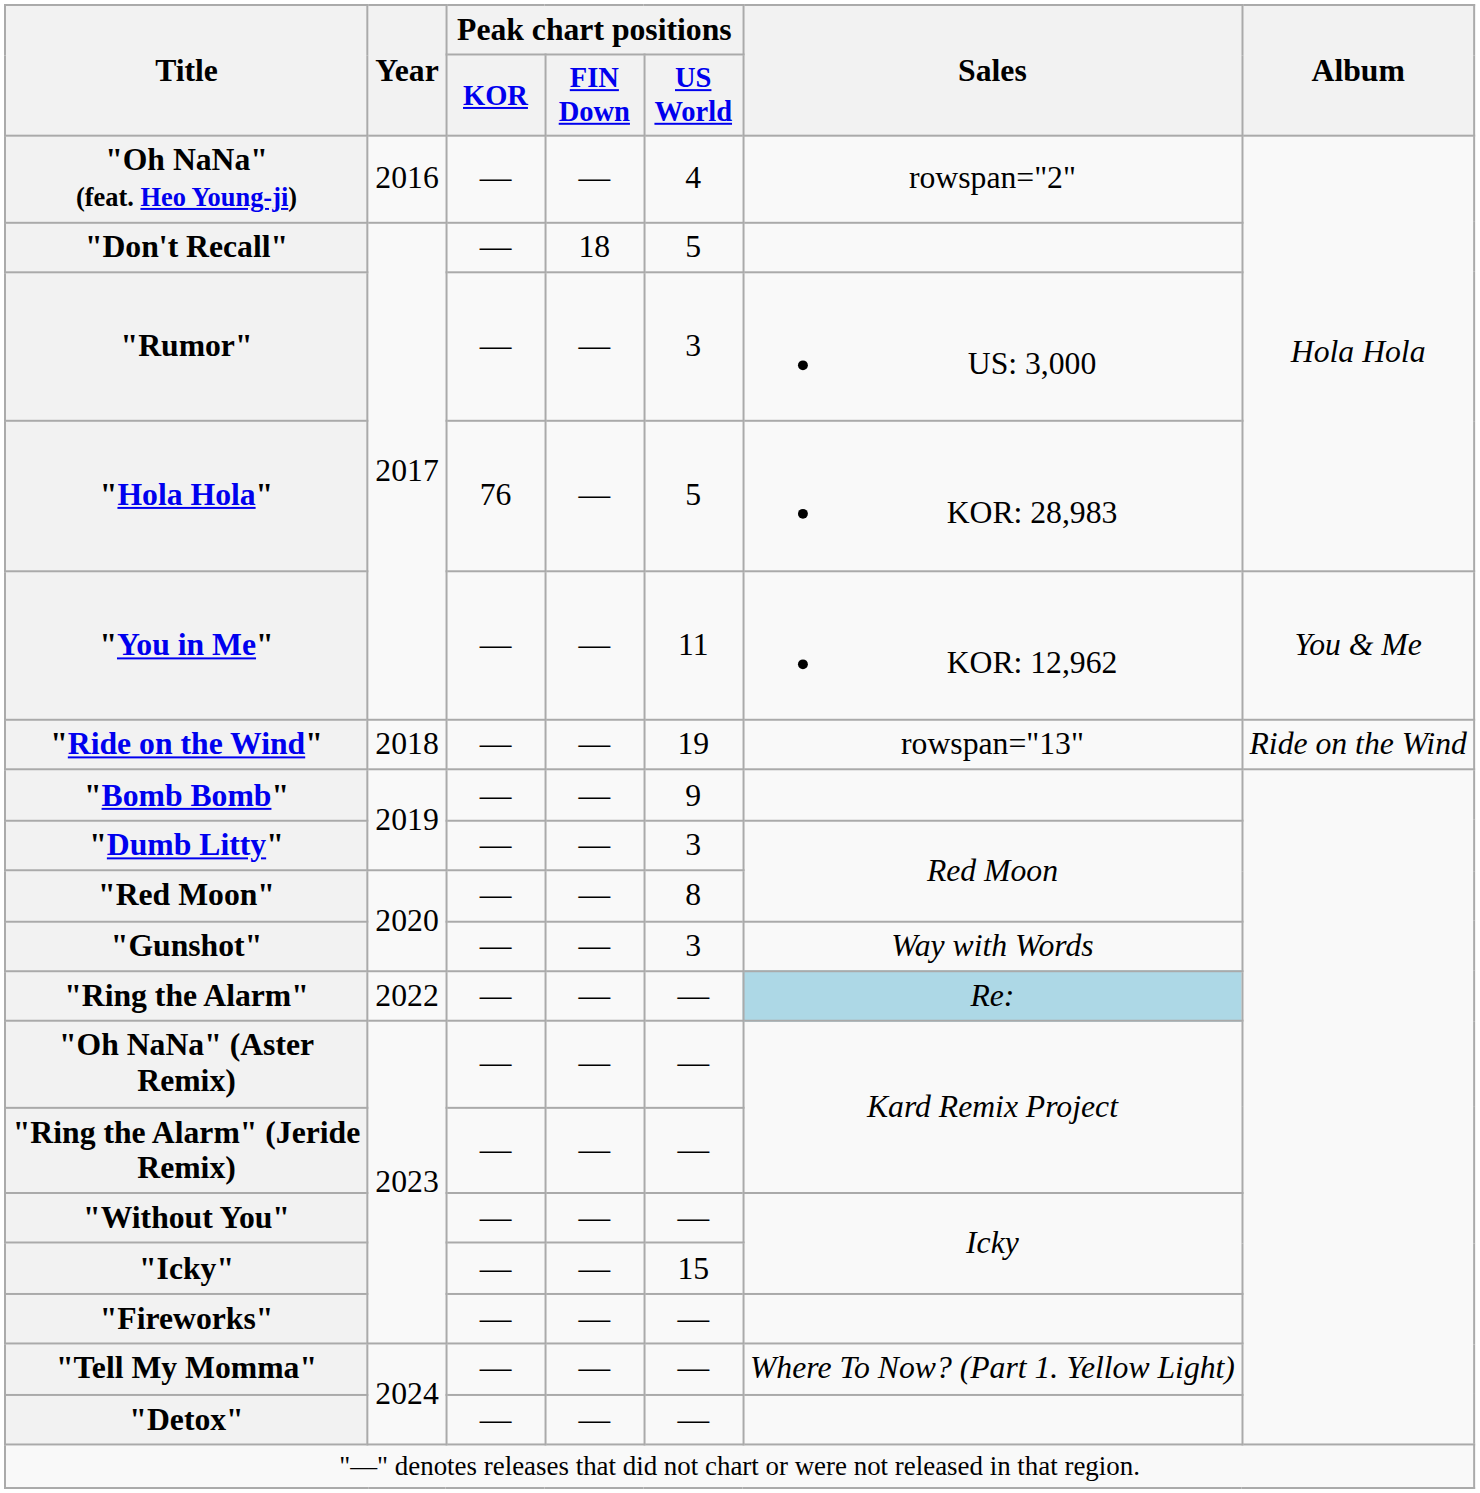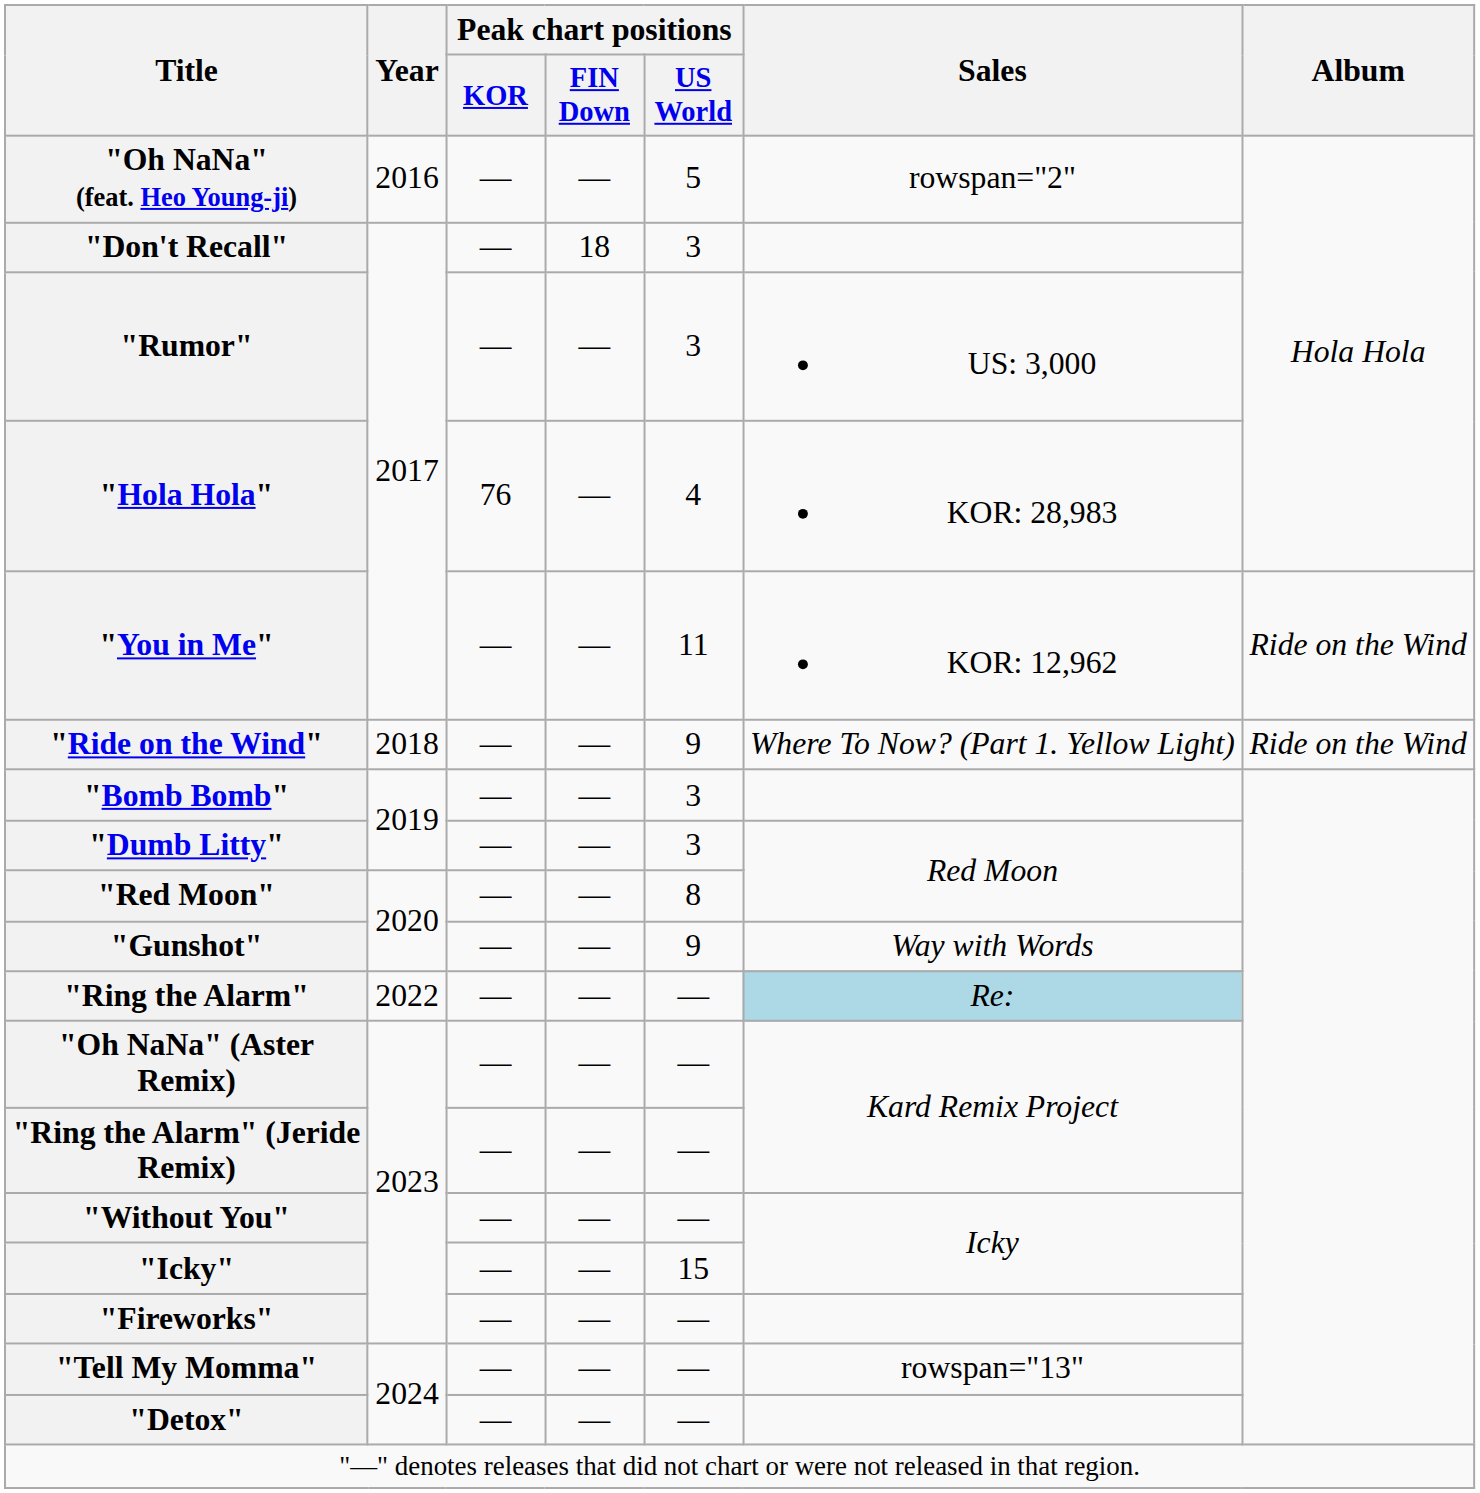(693, 178) 4 -> (693, 178) 5
(693, 246) 5 -> (693, 246) 3
(693, 495) 5 -> (693, 495) 4
(1358, 644) You & Me -> (1358, 644) Ride on the Wind
(693, 744) 19 -> (693, 744) 9
(992, 744) rowspan="13" -> (992, 744) Where To Now? (Part 1. Yellow Light)
(693, 794) 9 -> (693, 794) 3
(693, 945) 3 -> (693, 945) 9
(992, 1368) Where To Now? (Part 1. Yellow Light) -> (992, 1368) rowspan="13"
